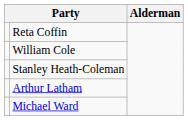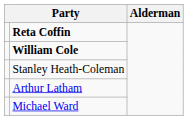(40, 32) normal -> (41, 32) bold
(44, 50) normal -> (45, 50) bold
